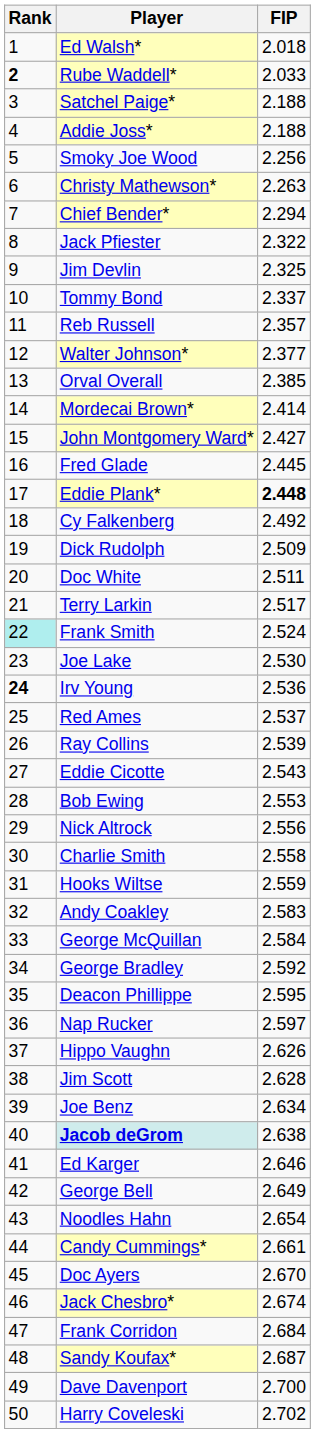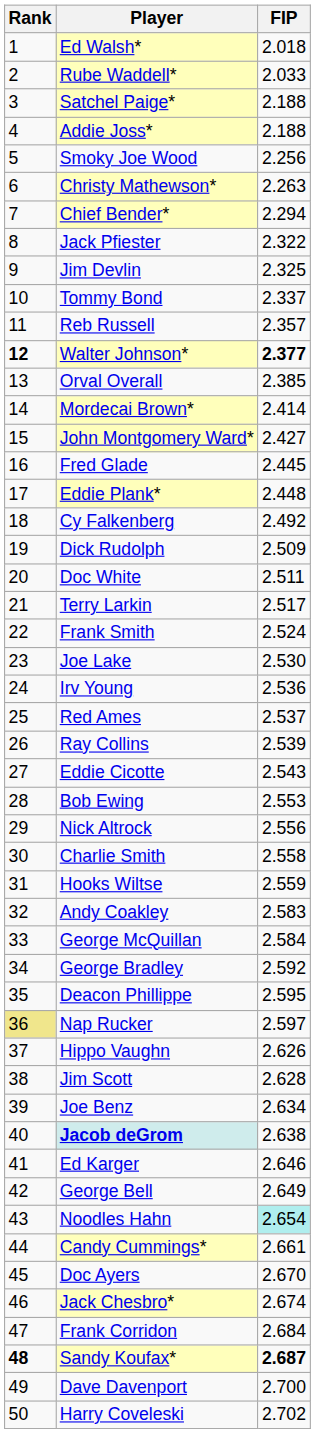(14, 74) bold -> (14, 74) normal
(18, 354) normal -> (18, 354) bold
(284, 354) normal -> (284, 354) bold
(284, 493) bold -> (284, 493) normal
(18, 633) paleturquoise background -> (18, 633) no background
(18, 688) bold -> (18, 688) normal
(18, 1023) no background -> (18, 1023) khaki background
(284, 1219) no background -> (284, 1219) paleturquoise background
(18, 1358) normal -> (18, 1358) bold
(284, 1358) normal -> (284, 1358) bold
